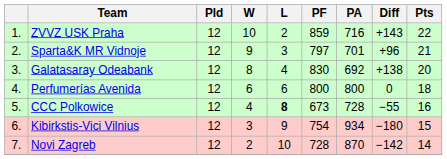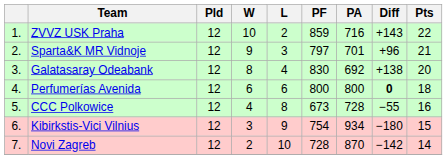(389, 88) normal -> (389, 88) bold
(284, 107) bold -> (284, 107) normal
